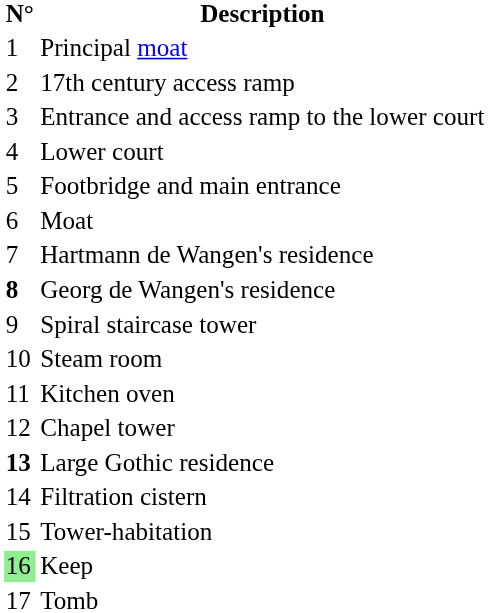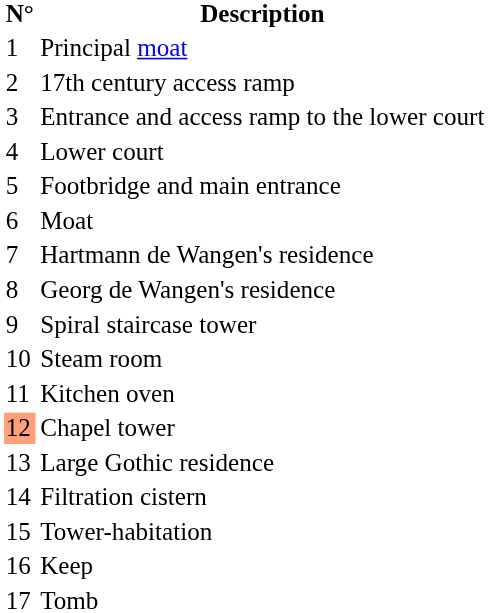(12, 289) bold -> (12, 289) normal
(18, 428) no background -> (18, 428) lightsalmon background
(18, 462) bold -> (18, 462) normal
(18, 566) lightgreen background -> (18, 566) no background
